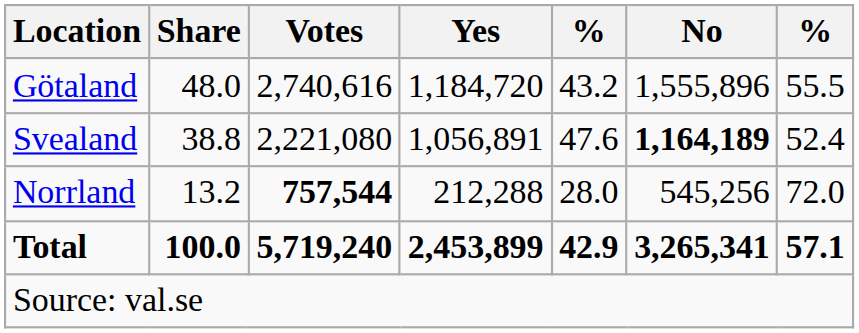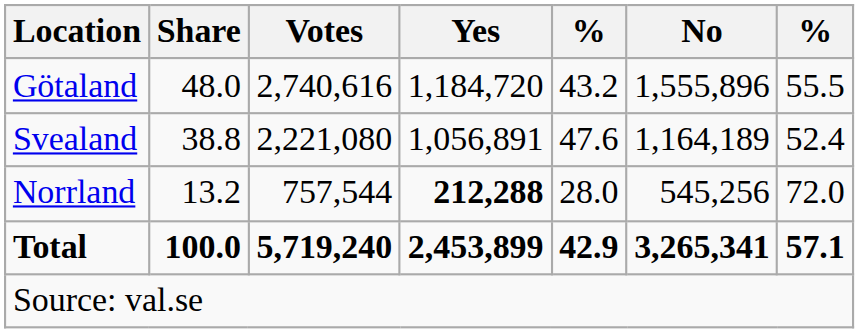(702, 138) bold -> (702, 138) normal
(337, 192) bold -> (337, 192) normal
(488, 192) normal -> (488, 192) bold
